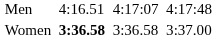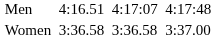(82, 29) bold -> (82, 29) normal
